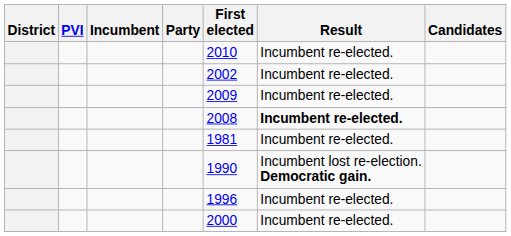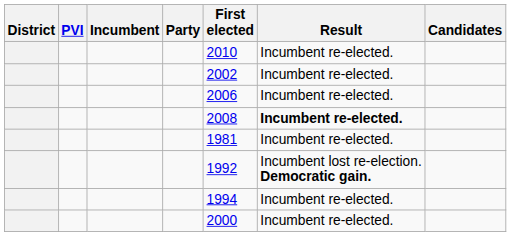(222, 96) 2009 -> (222, 96) 2006
(222, 169) 1990 -> (222, 169) 1992
(222, 199) 1996 -> (222, 199) 1994
